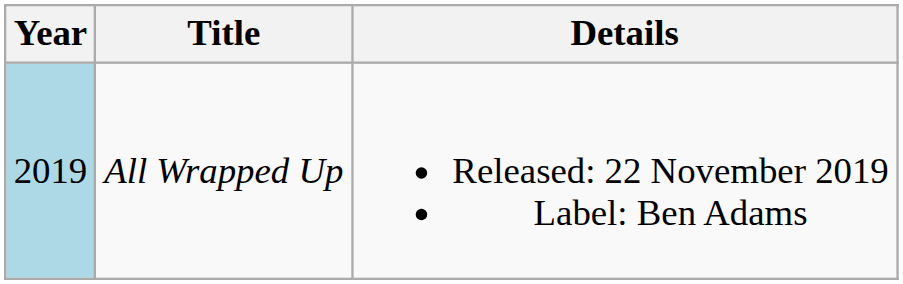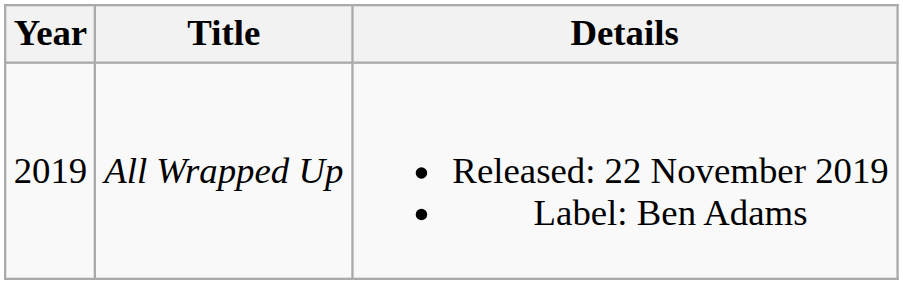(50, 170) lightblue background -> (50, 170) no background
